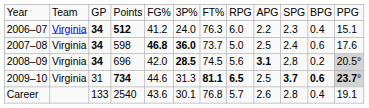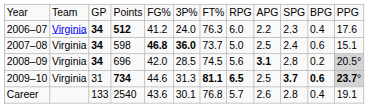(347, 29) 15.1 -> (347, 29) 17.6
(347, 45) 17.6 -> (347, 45) 15.1
(186, 62) bold -> (186, 62) normal
